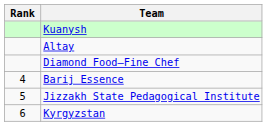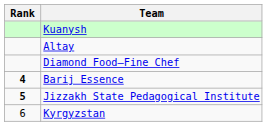(23, 80) normal -> (23, 80) bold
(23, 96) normal -> (23, 96) bold
